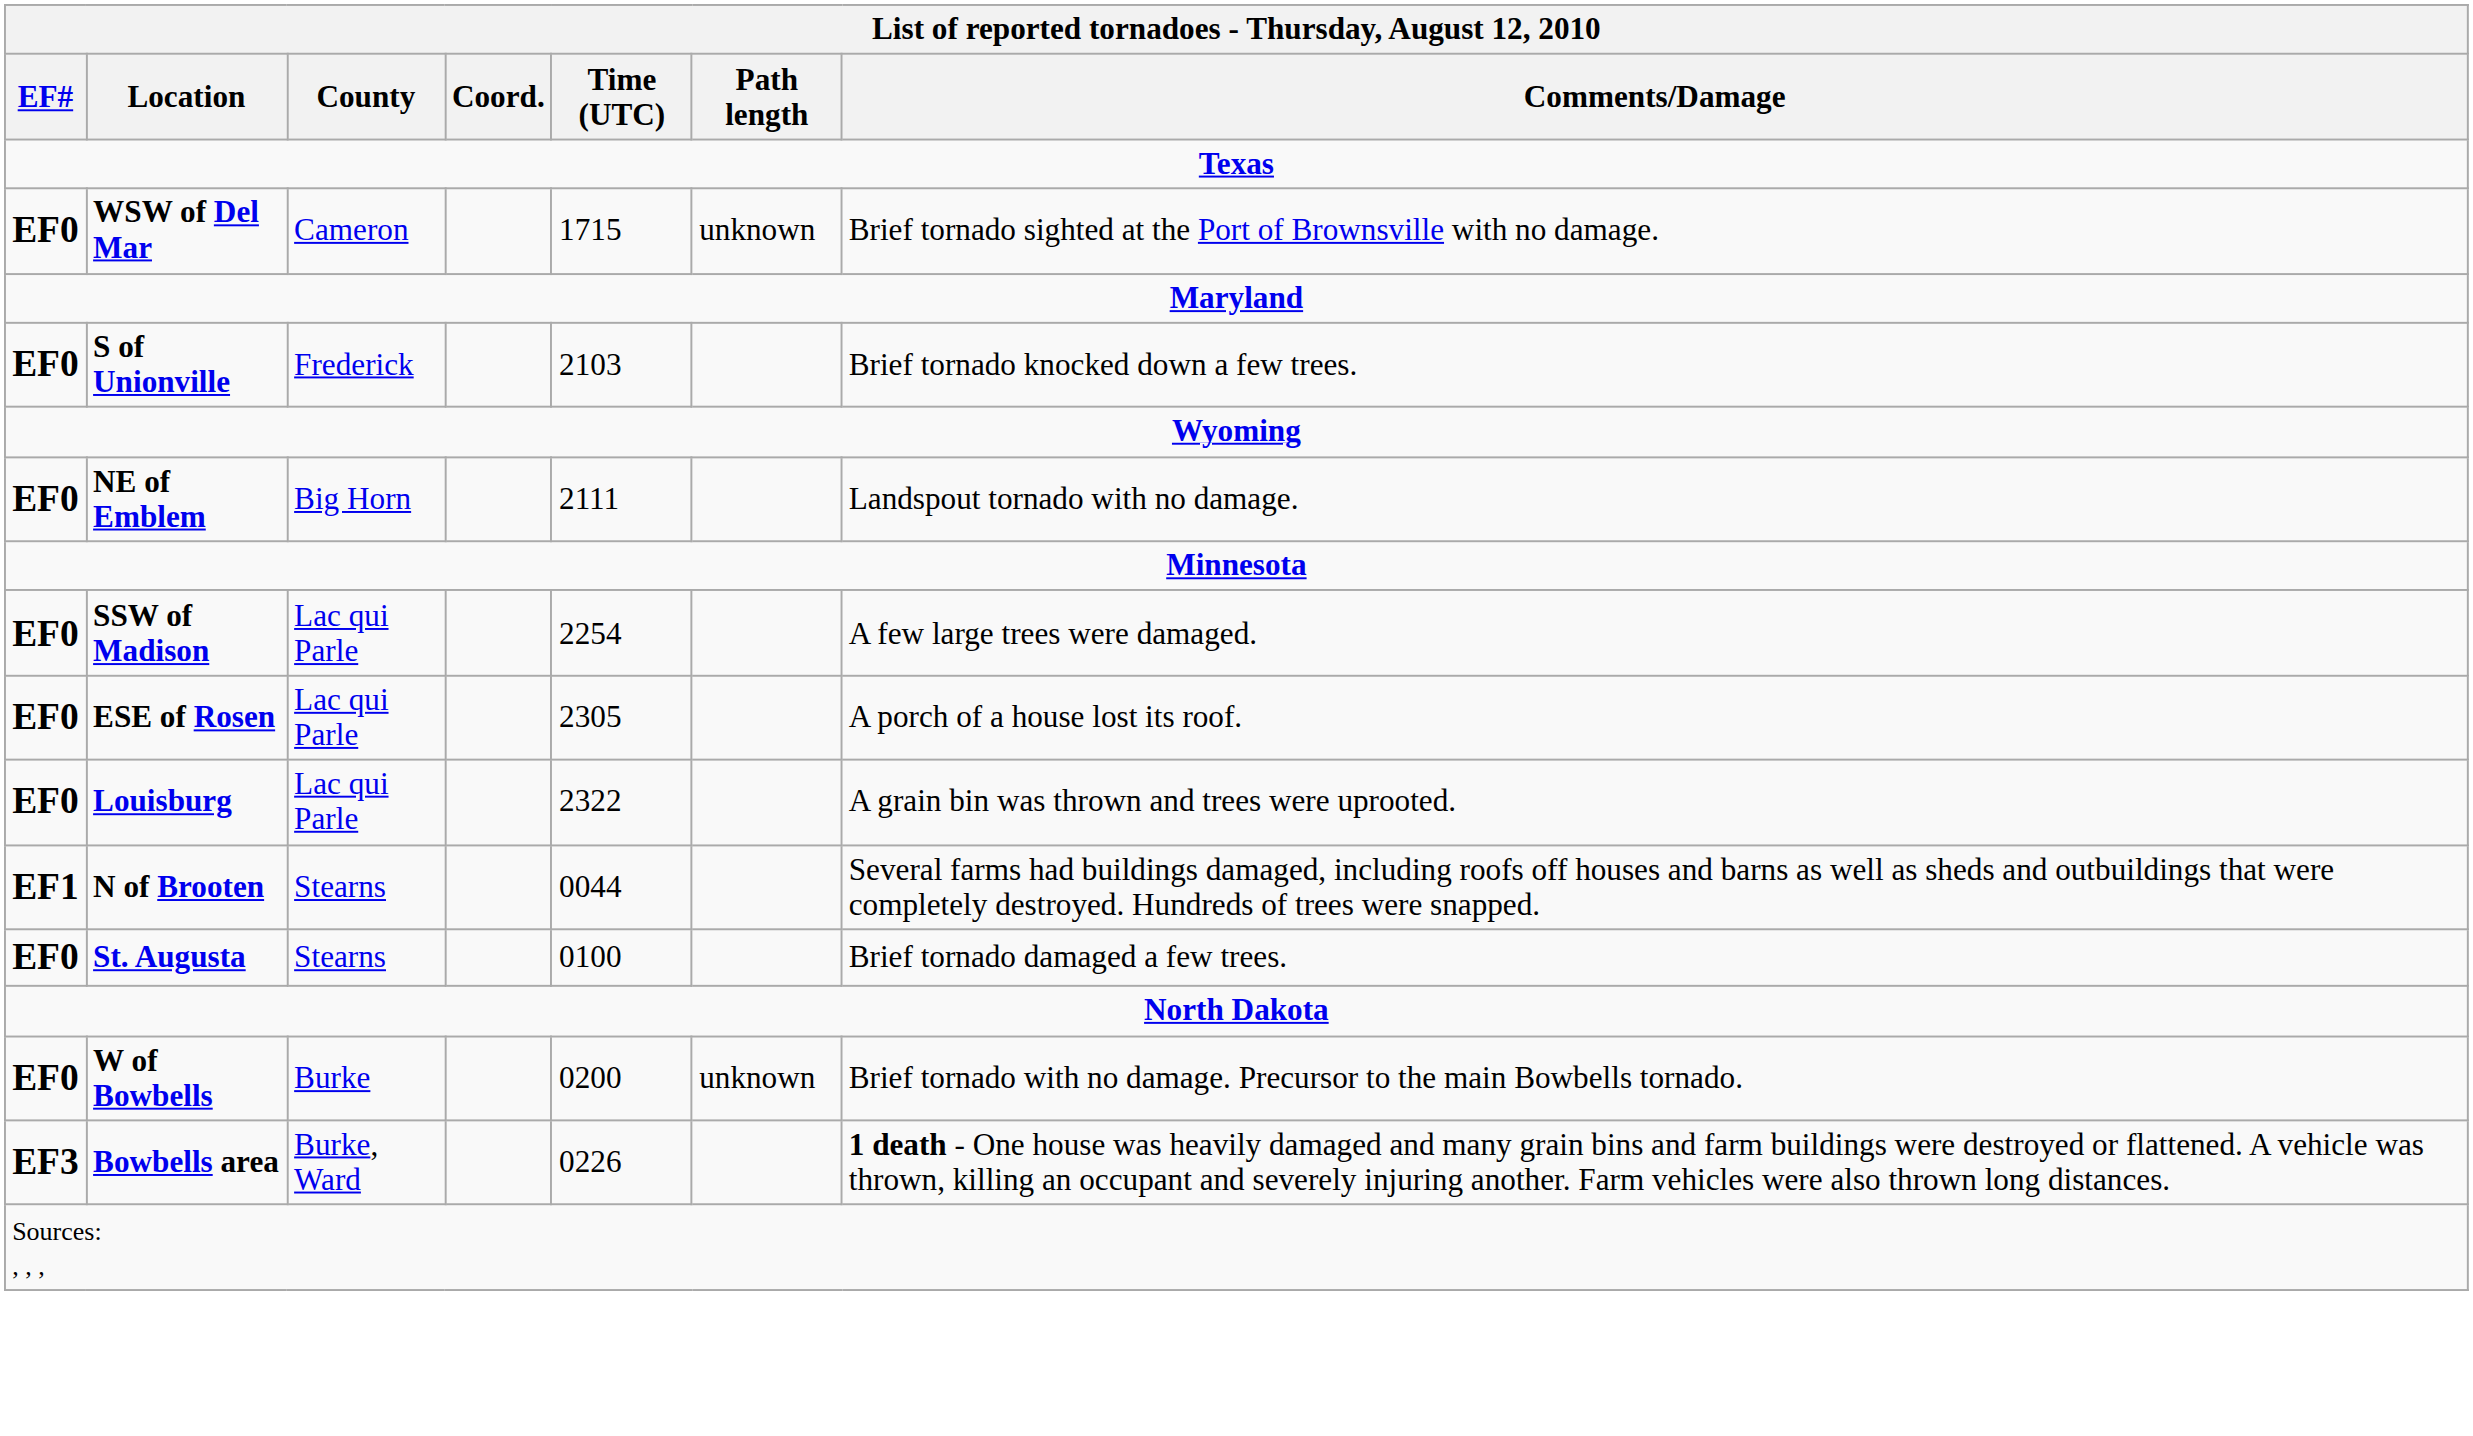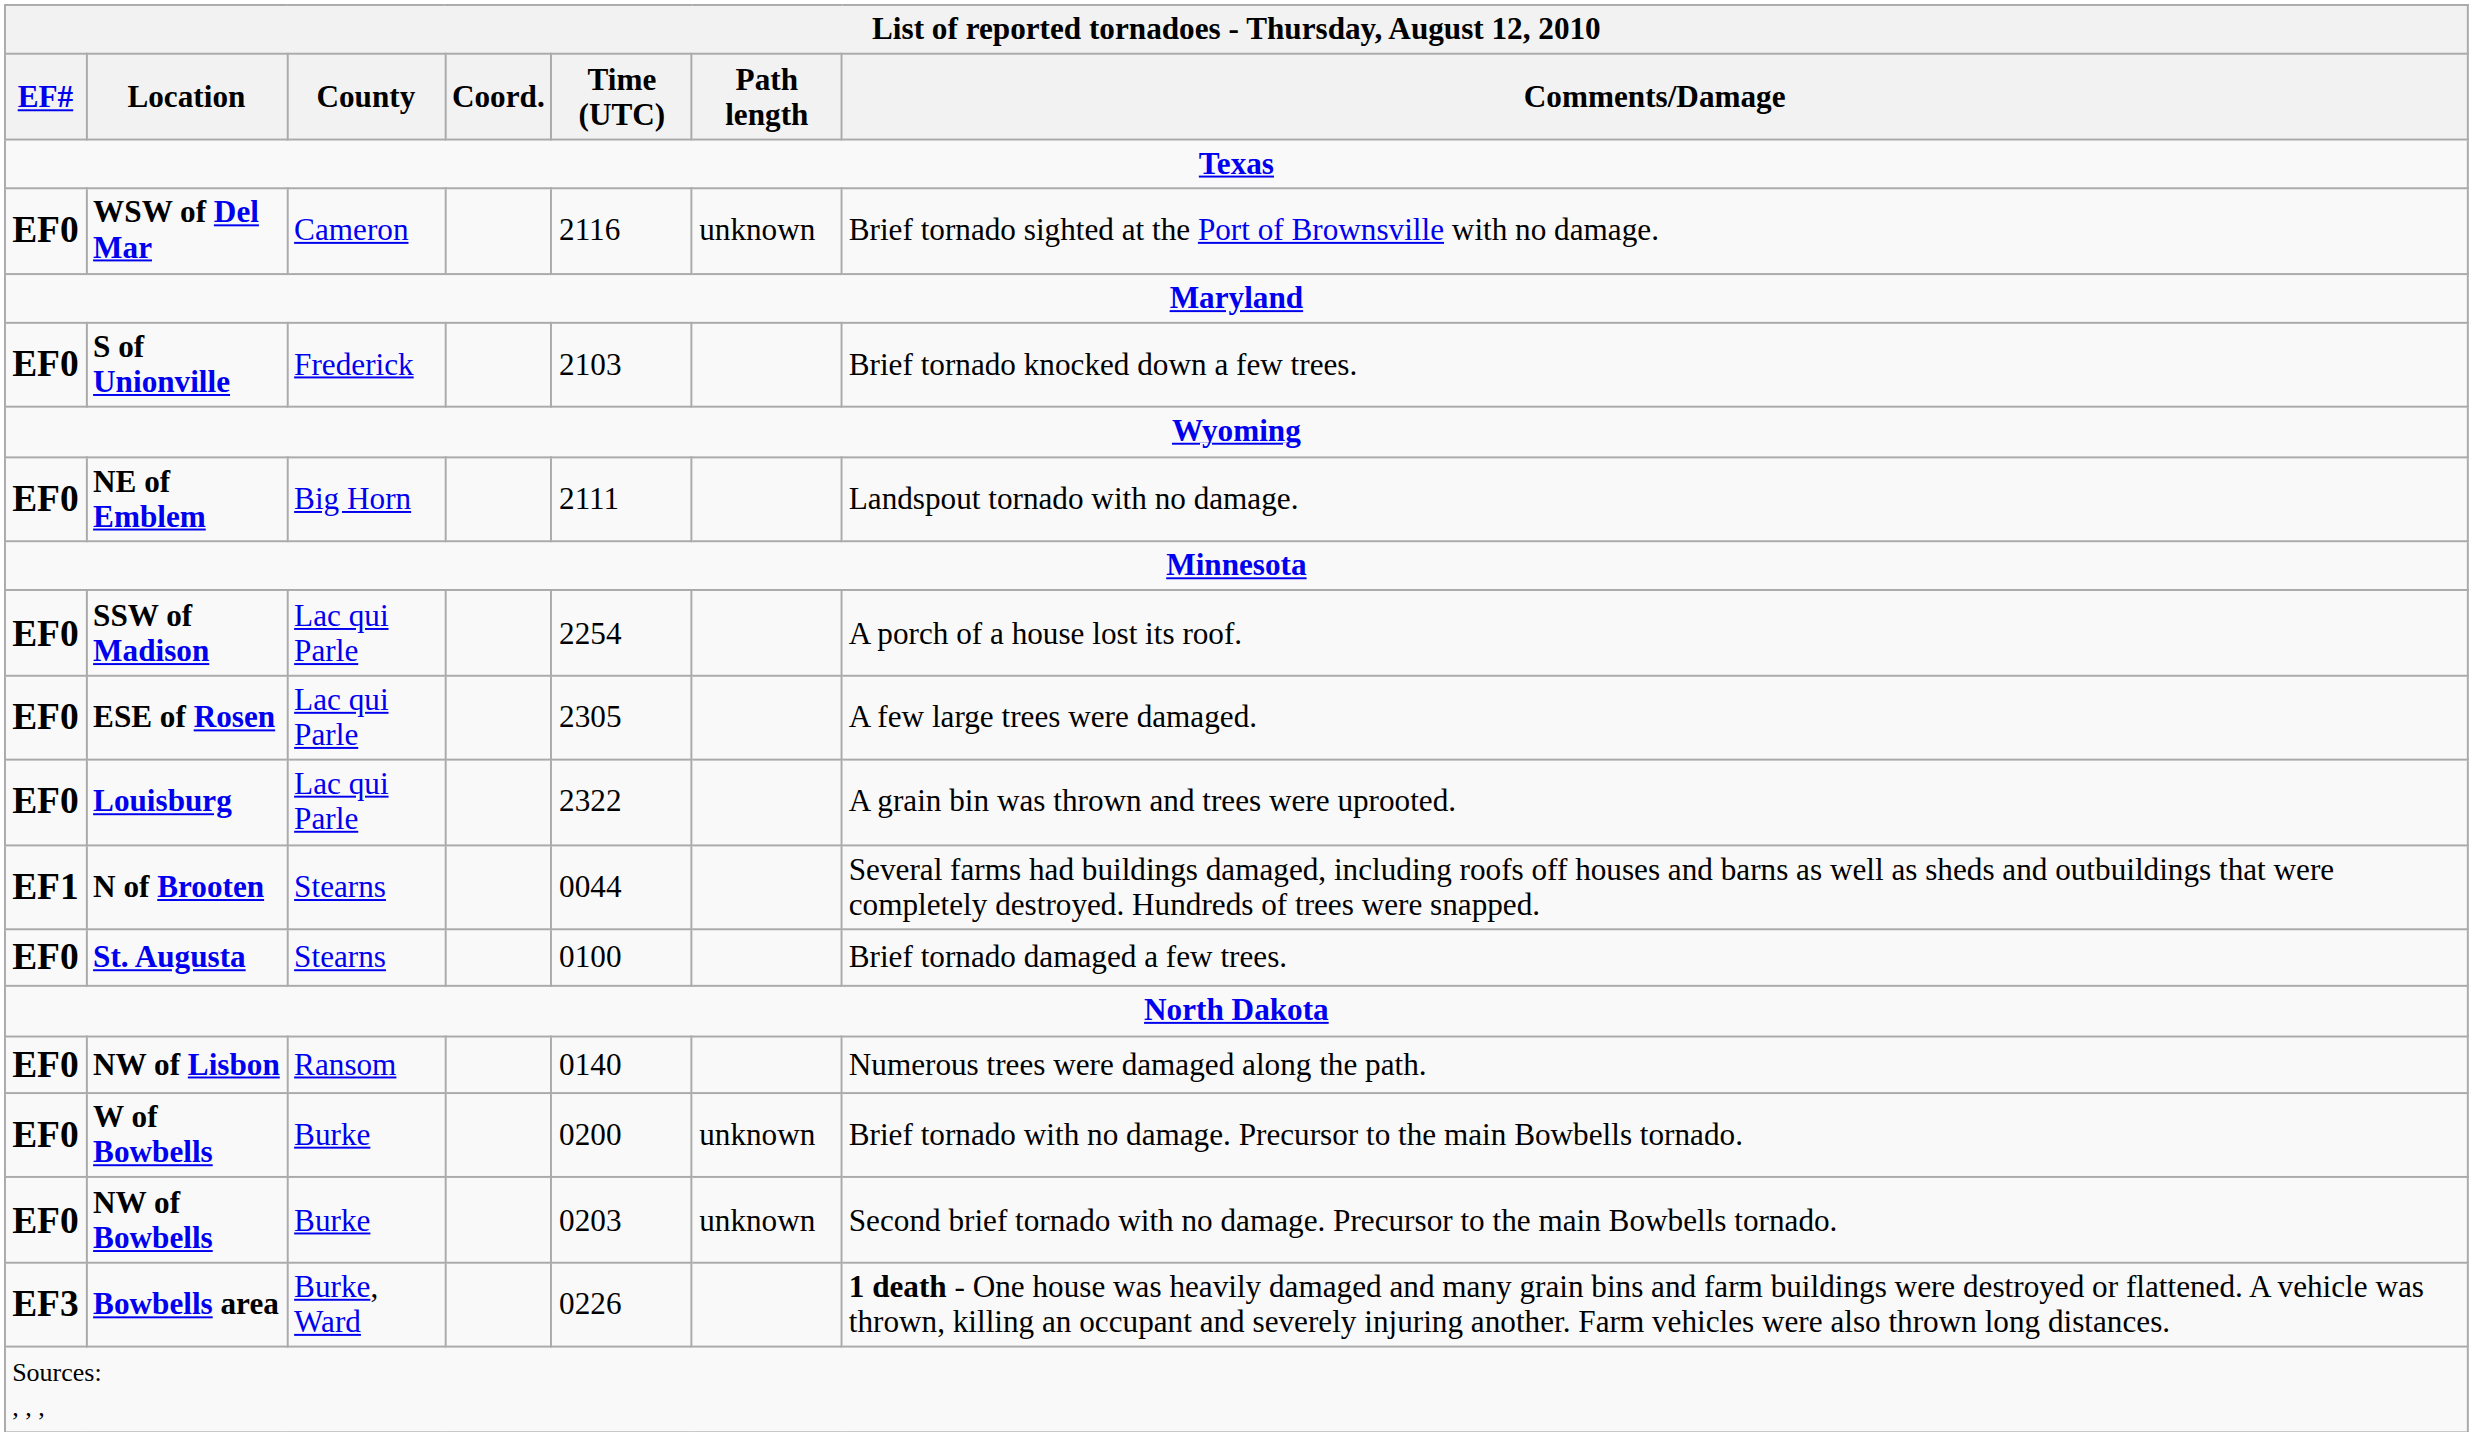(590, 230) 1715 -> (590, 230) 2116
(1053, 632) A few large trees were damaged. -> (1045, 632) A porch of a house lost its roof.
(1045, 717) A porch of a house lost its roof. -> (1053, 717) A few large trees were damaged.
+ row: (186, 1063)
+ row: (153, 1219)
